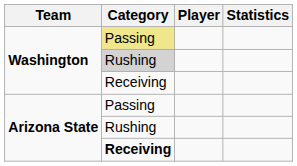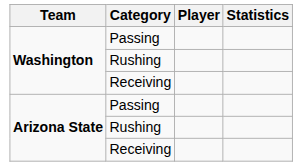(130, 38) khaki background -> (135, 38) no background
(131, 60) lightgrey background -> (135, 60) no background
(138, 149) bold -> (140, 149) normal
